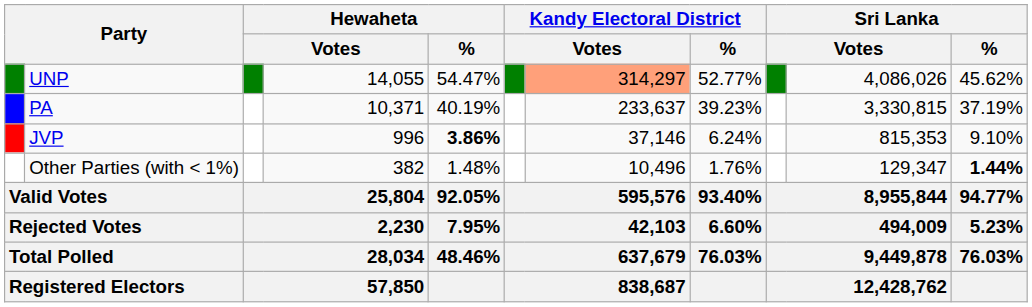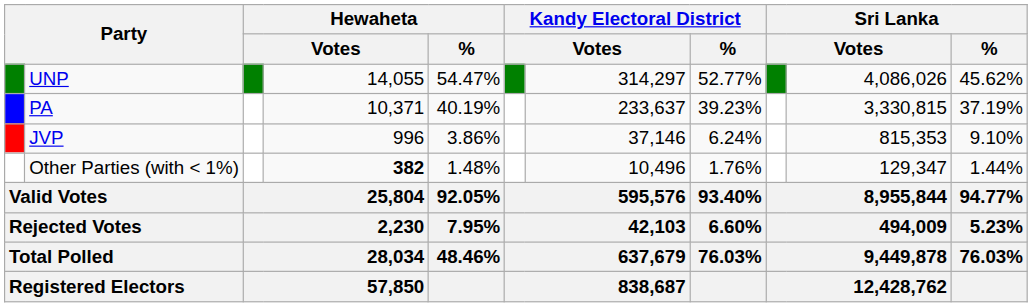(652, 78) lightsalmon background -> (652, 78) no background
(474, 138) bold -> (474, 138) normal
(409, 167) normal -> (409, 167) bold
(996, 167) bold -> (996, 167) normal
